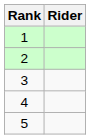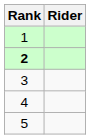(24, 59) normal -> (24, 59) bold
